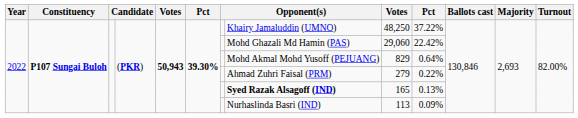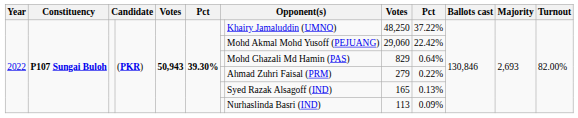(288, 43) Mohd Ghazali Md Hamin (PAS) -> (303, 43) Mohd Akmal Mohd Yusoff (PEJUANG)
(303, 58) Mohd Akmal Mohd Yusoff (PEJUANG) -> (288, 58) Mohd Ghazali Md Hamin (PAS)
(281, 89) bold -> (279, 89) normal
